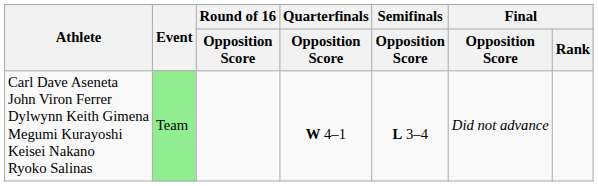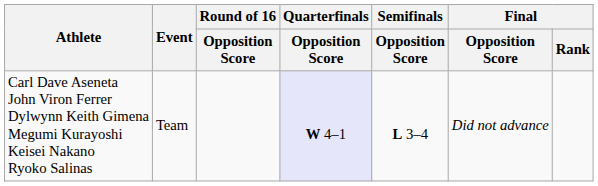(172, 126) lightgreen background -> (172, 126) no background
(326, 134) no background -> (326, 134) lavender background
